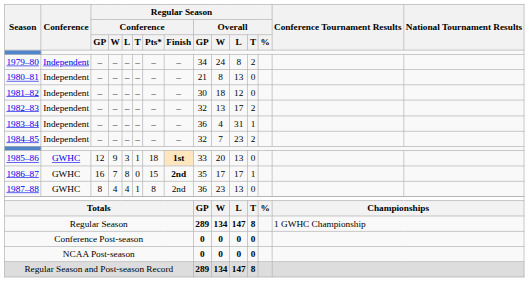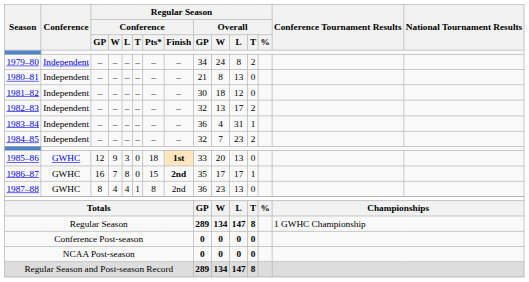(138, 158) 1 -> (138, 158) 0
